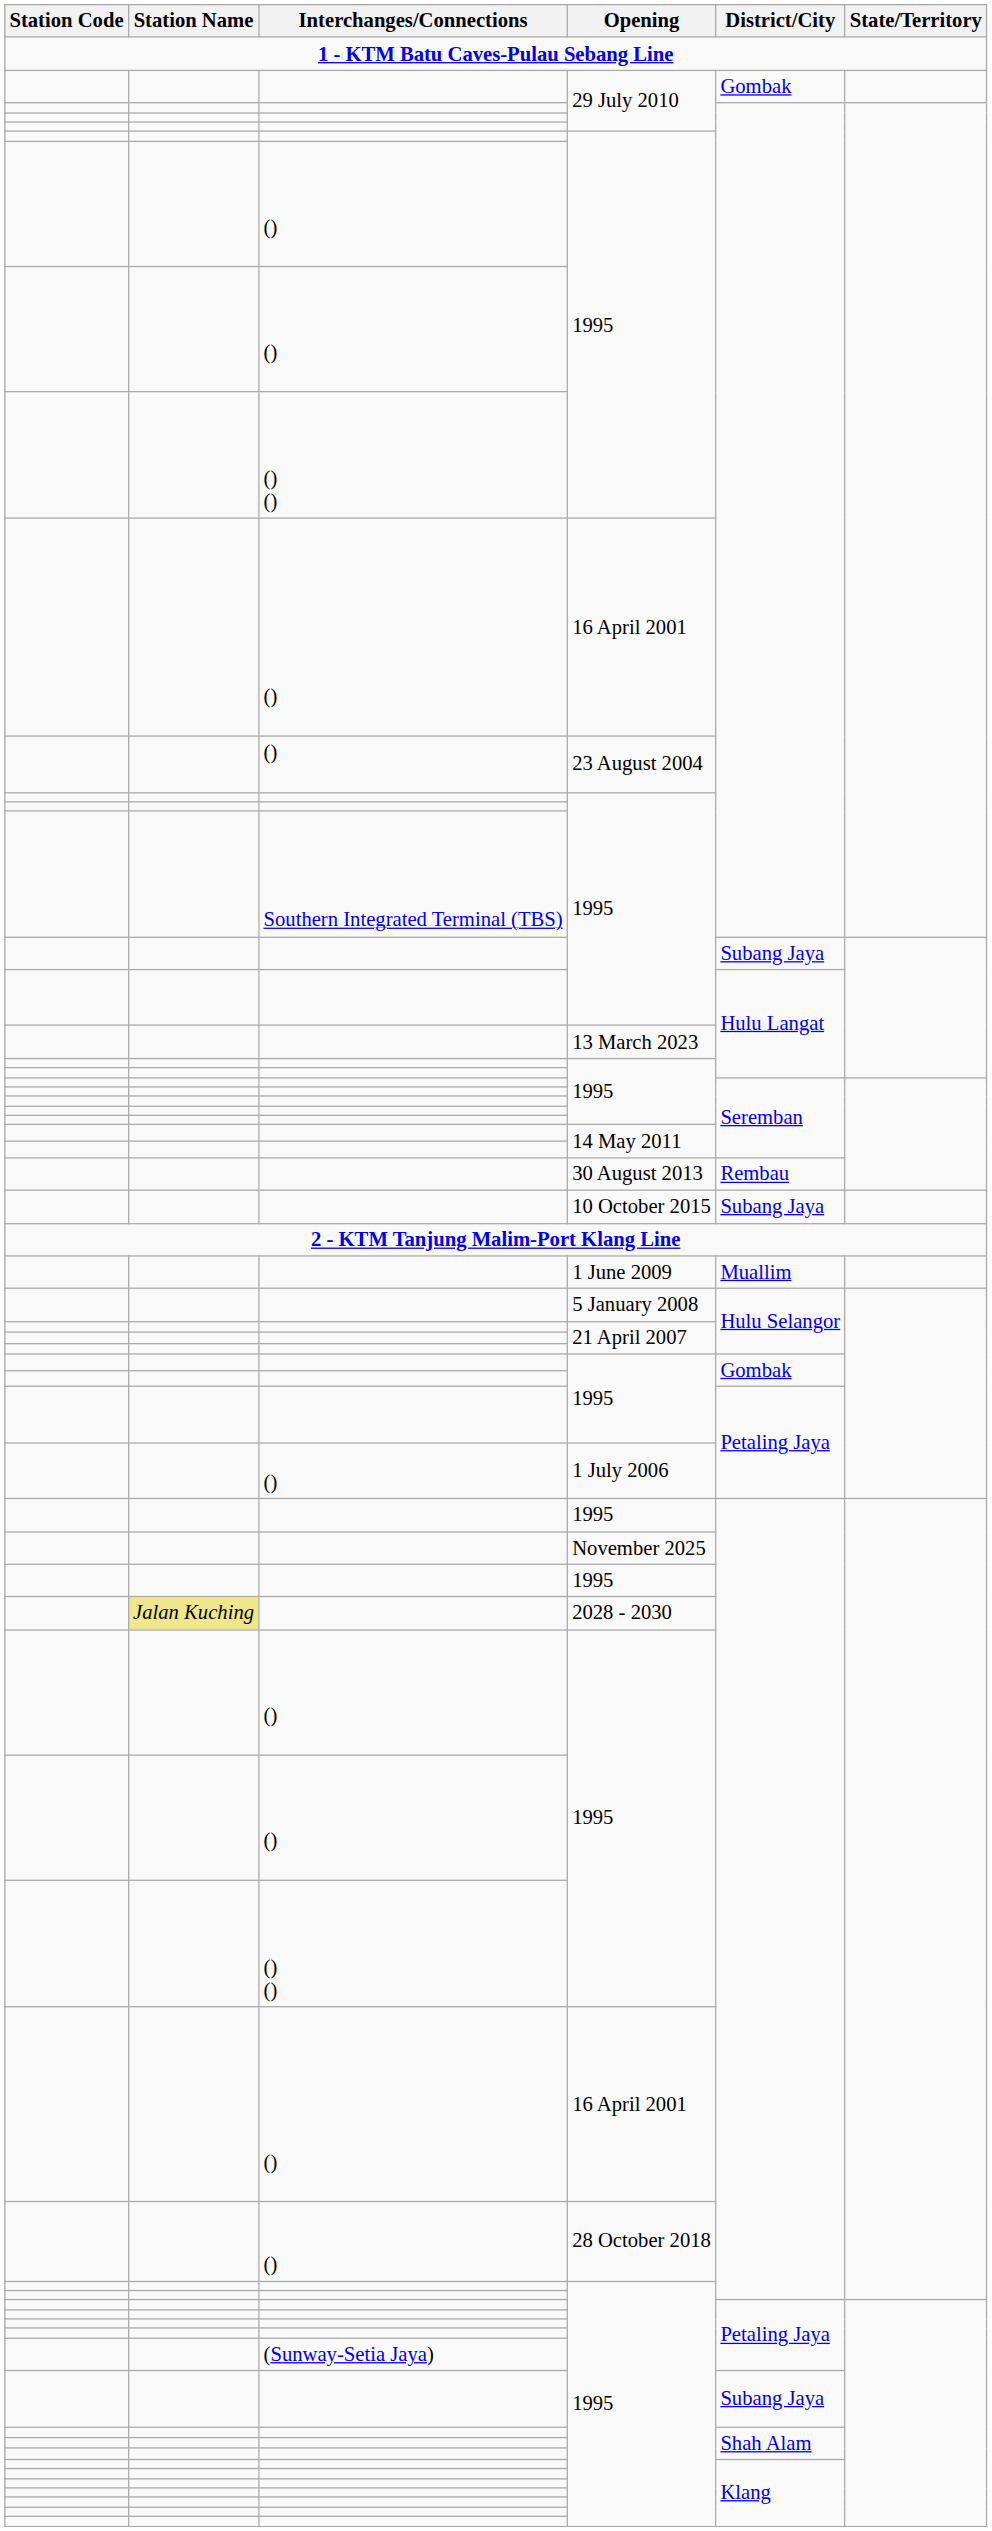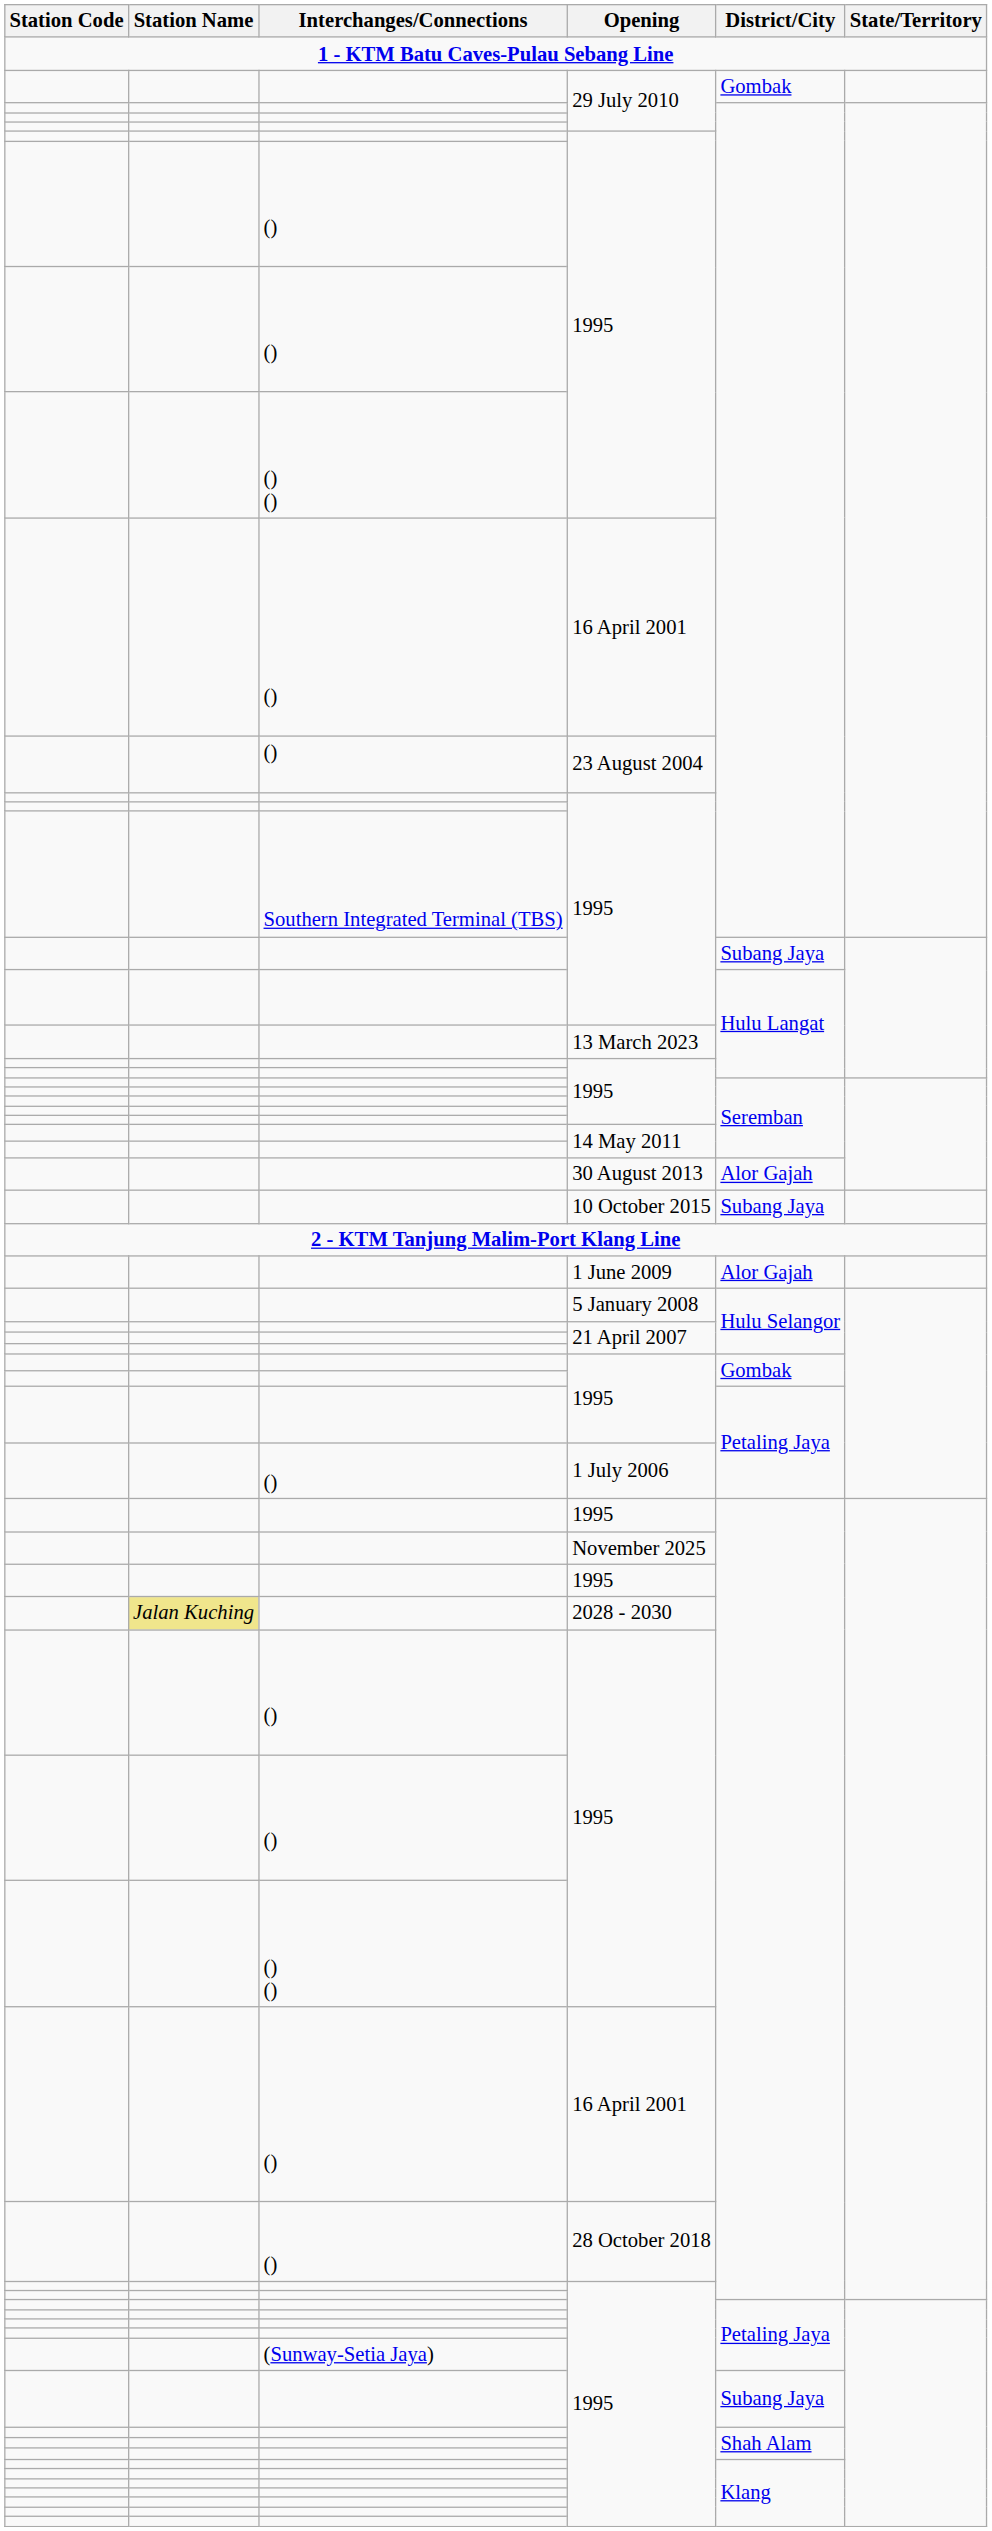(755, 1173) Rembau -> (767, 1173) Alor Gajah
(756, 1272) Muallim -> (767, 1272) Alor Gajah
